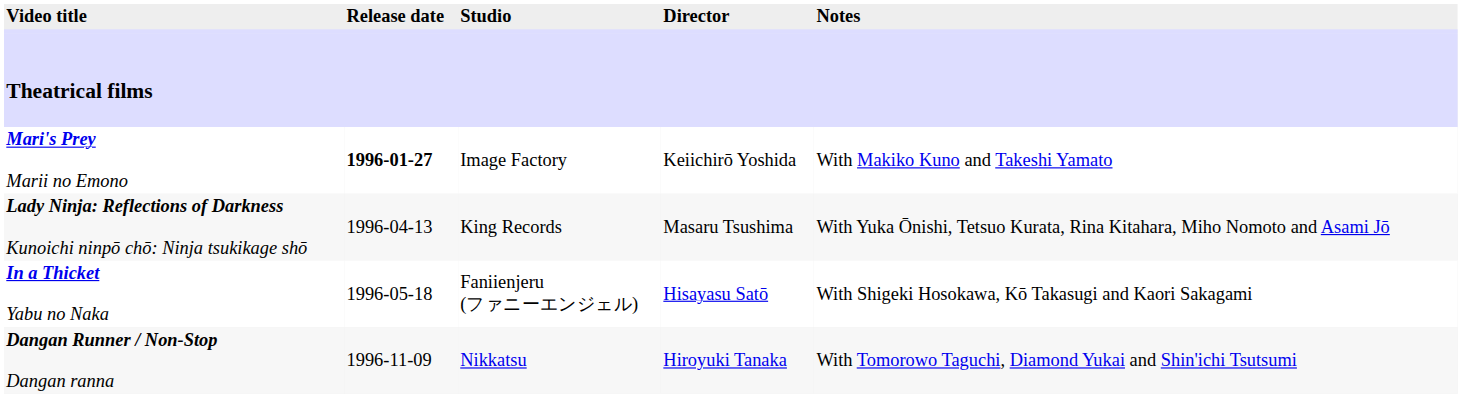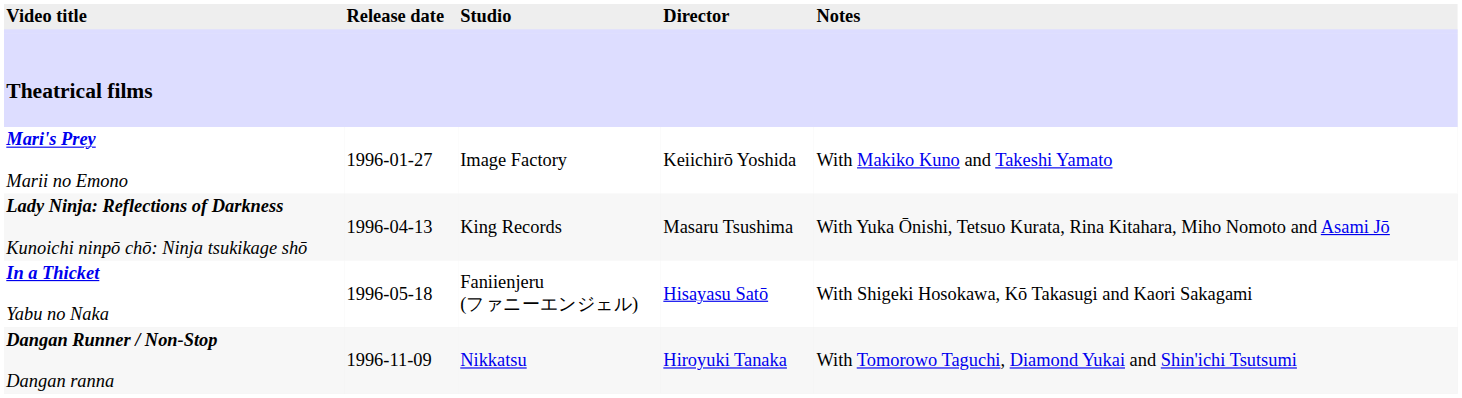(389, 160) bold -> (389, 160) normal
